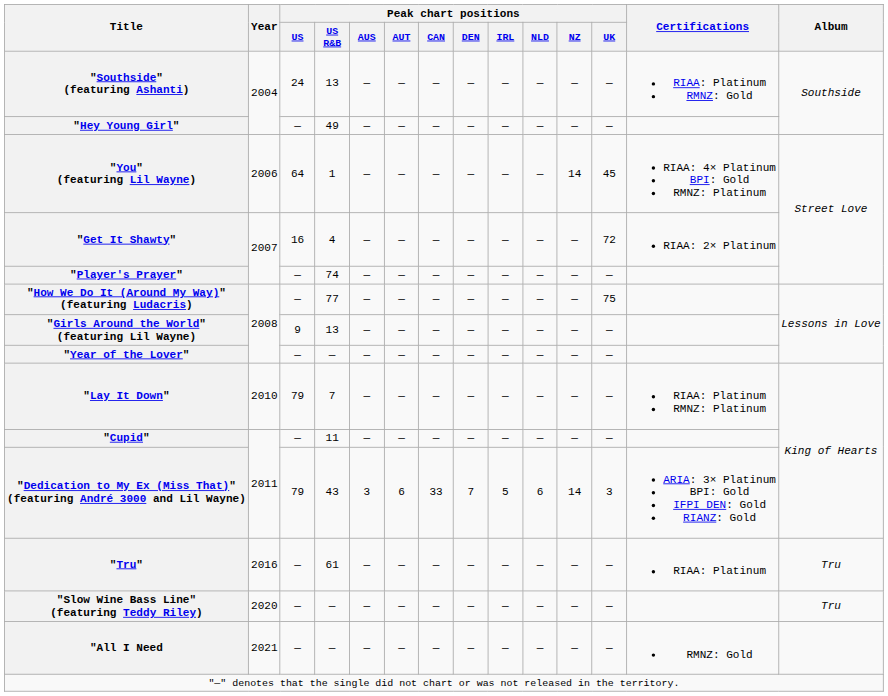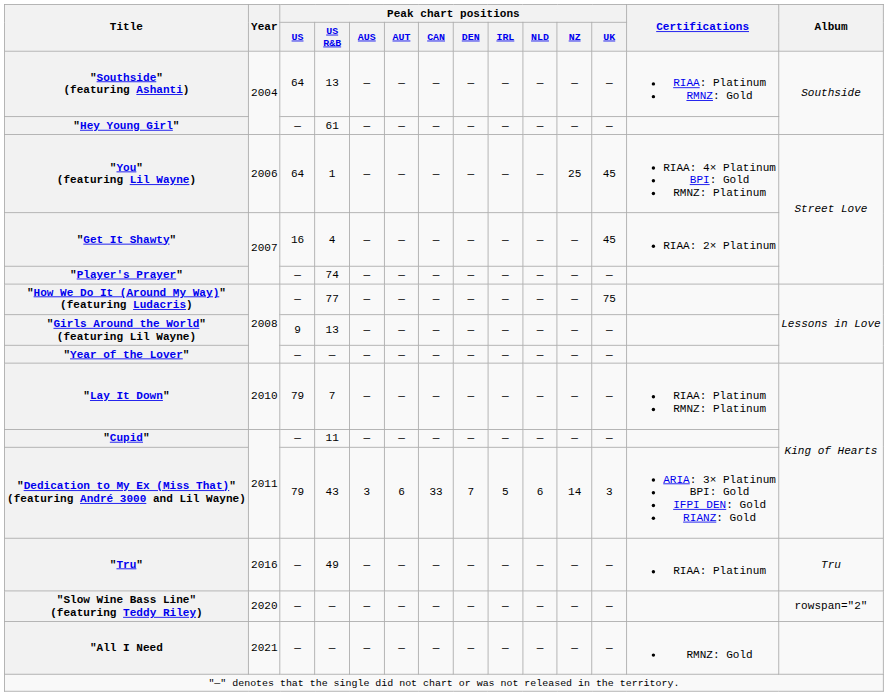(298, 84) 24 -> (298, 84) 64
(332, 126) 49 -> (332, 126) 61
(575, 174) 14 -> (575, 174) 25
(609, 239) 72 -> (609, 239) 45
(332, 565) 61 -> (332, 565) 49
(831, 606) Tru -> (831, 606) rowspan="2"
